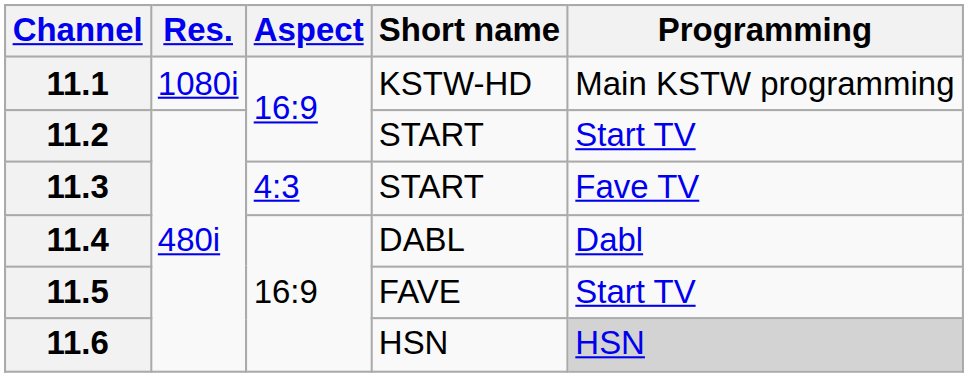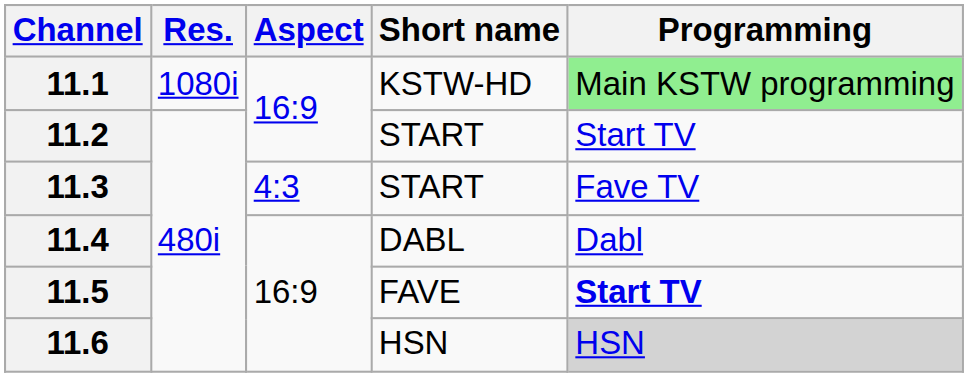(765, 82) no background -> (765, 82) lightgreen background
(635, 291) normal -> (639, 291) bold
